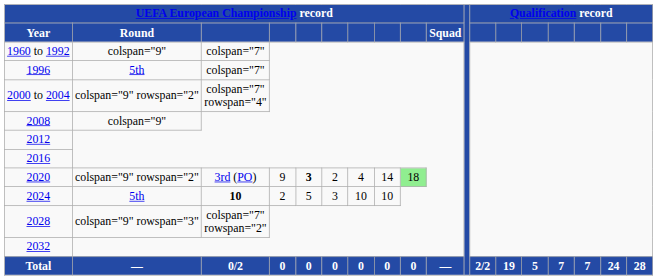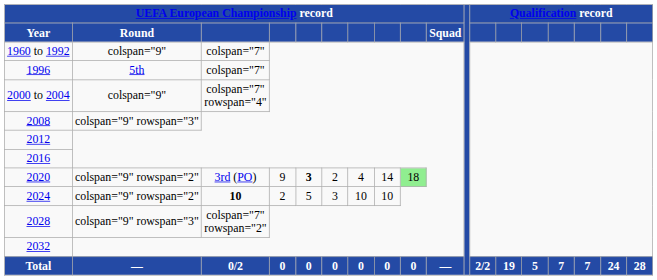(137, 95) colspan="9" rowspan="2" -> (137, 95) colspan="9"
(137, 121) colspan="9" -> (137, 121) colspan="9" rowspan="3"
(137, 196) 5th -> (137, 196) colspan="9" rowspan="2"
